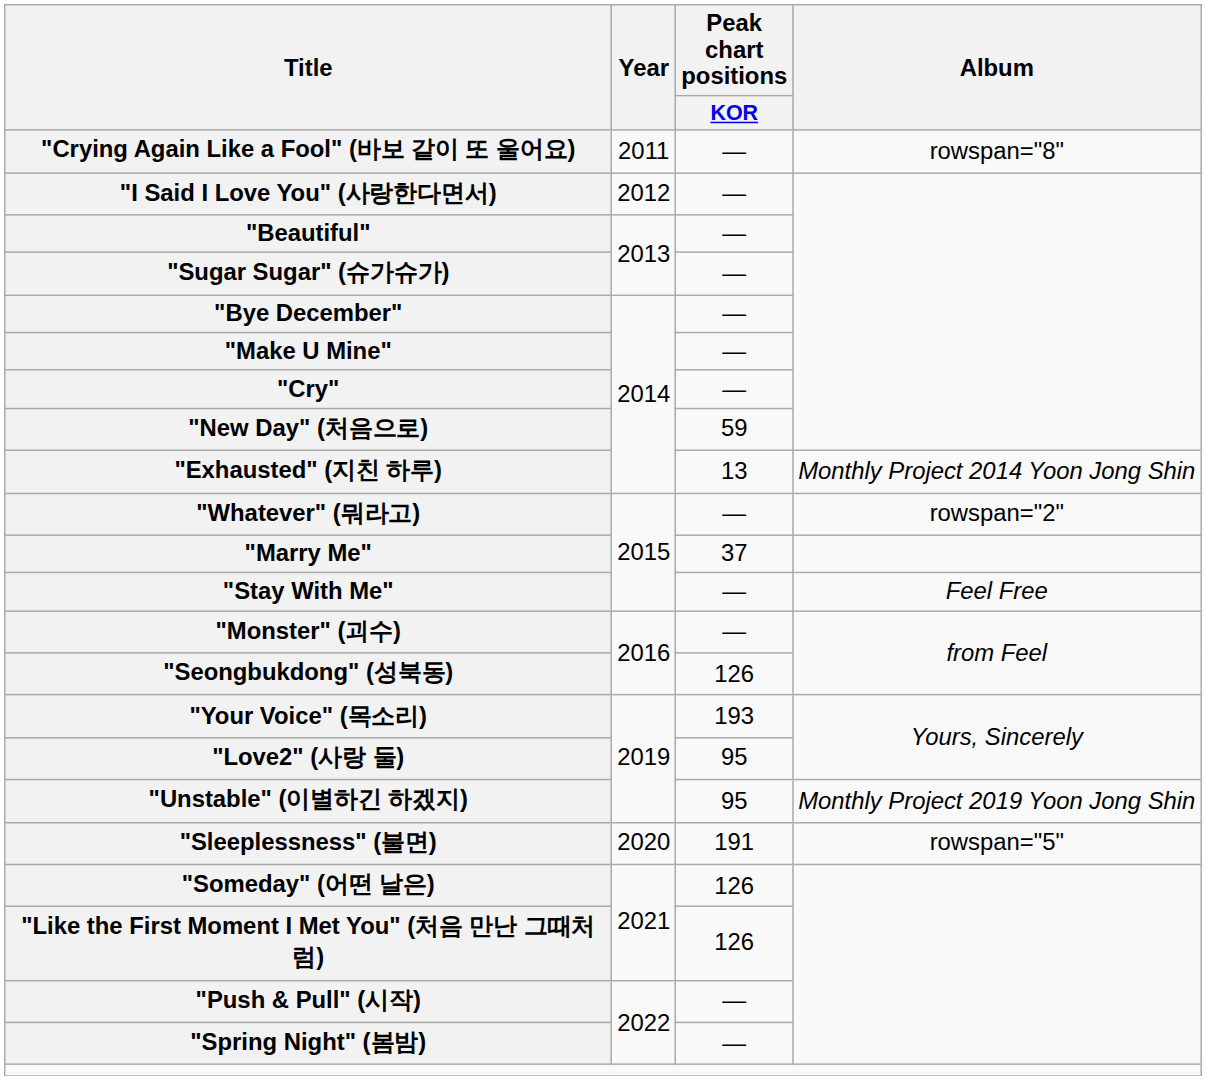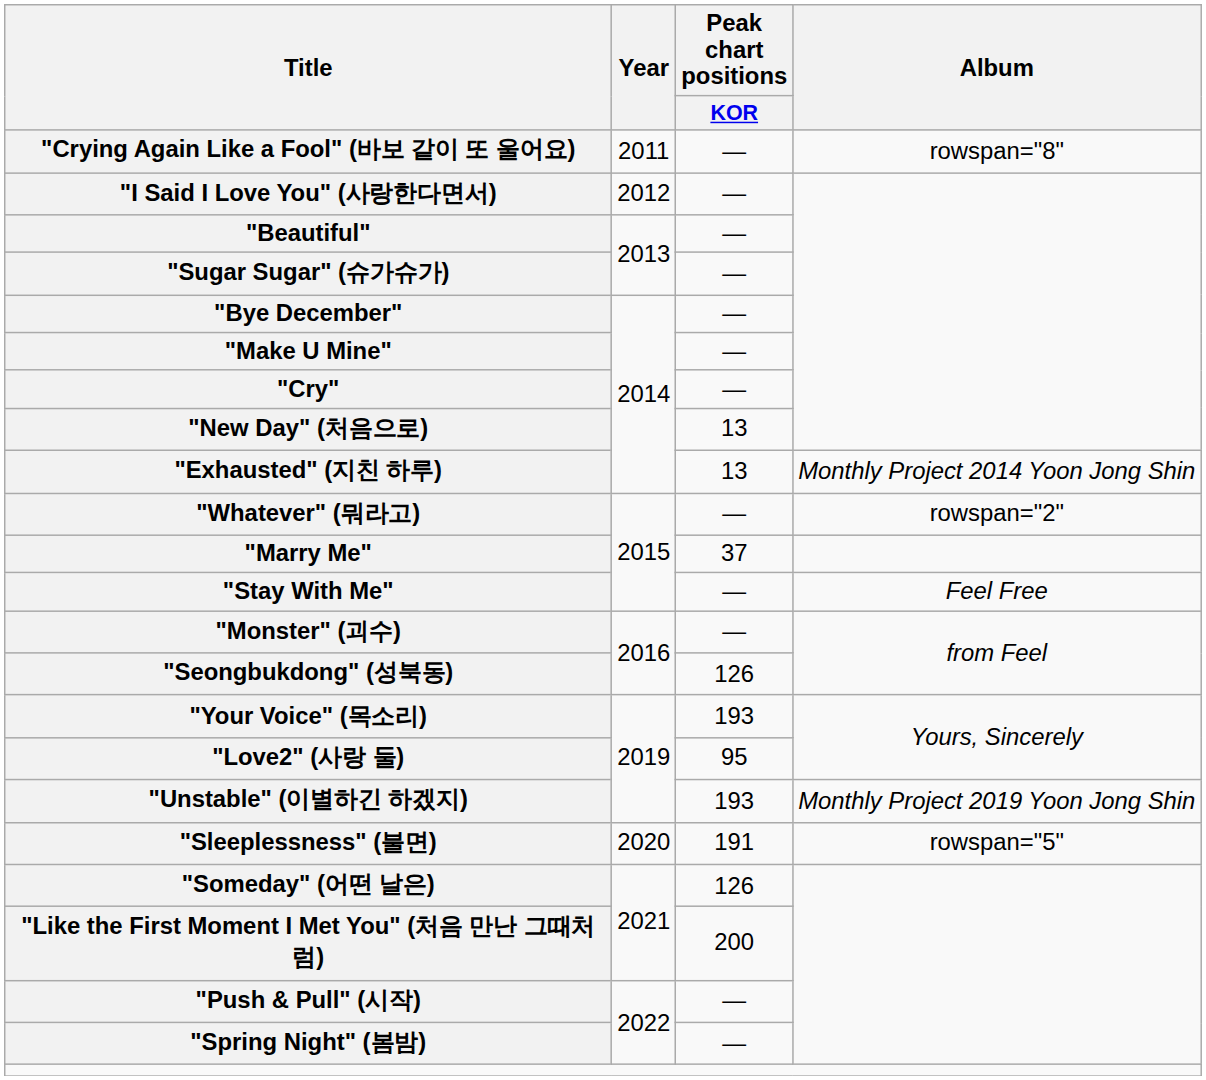(734, 429) 59 -> (734, 429) 13
(734, 800) 95 -> (734, 800) 193
(734, 943) 126 -> (734, 943) 200
